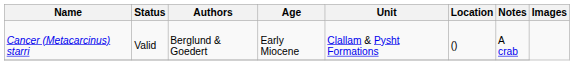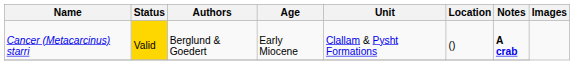(145, 46) no background -> (145, 46) gold background
(508, 46) normal -> (507, 46) bold
